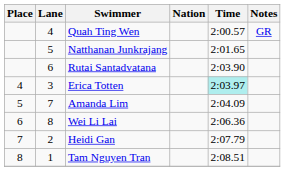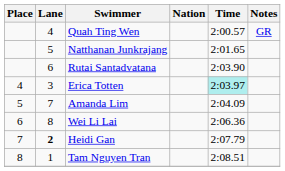(50, 139) normal -> (50, 139) bold
